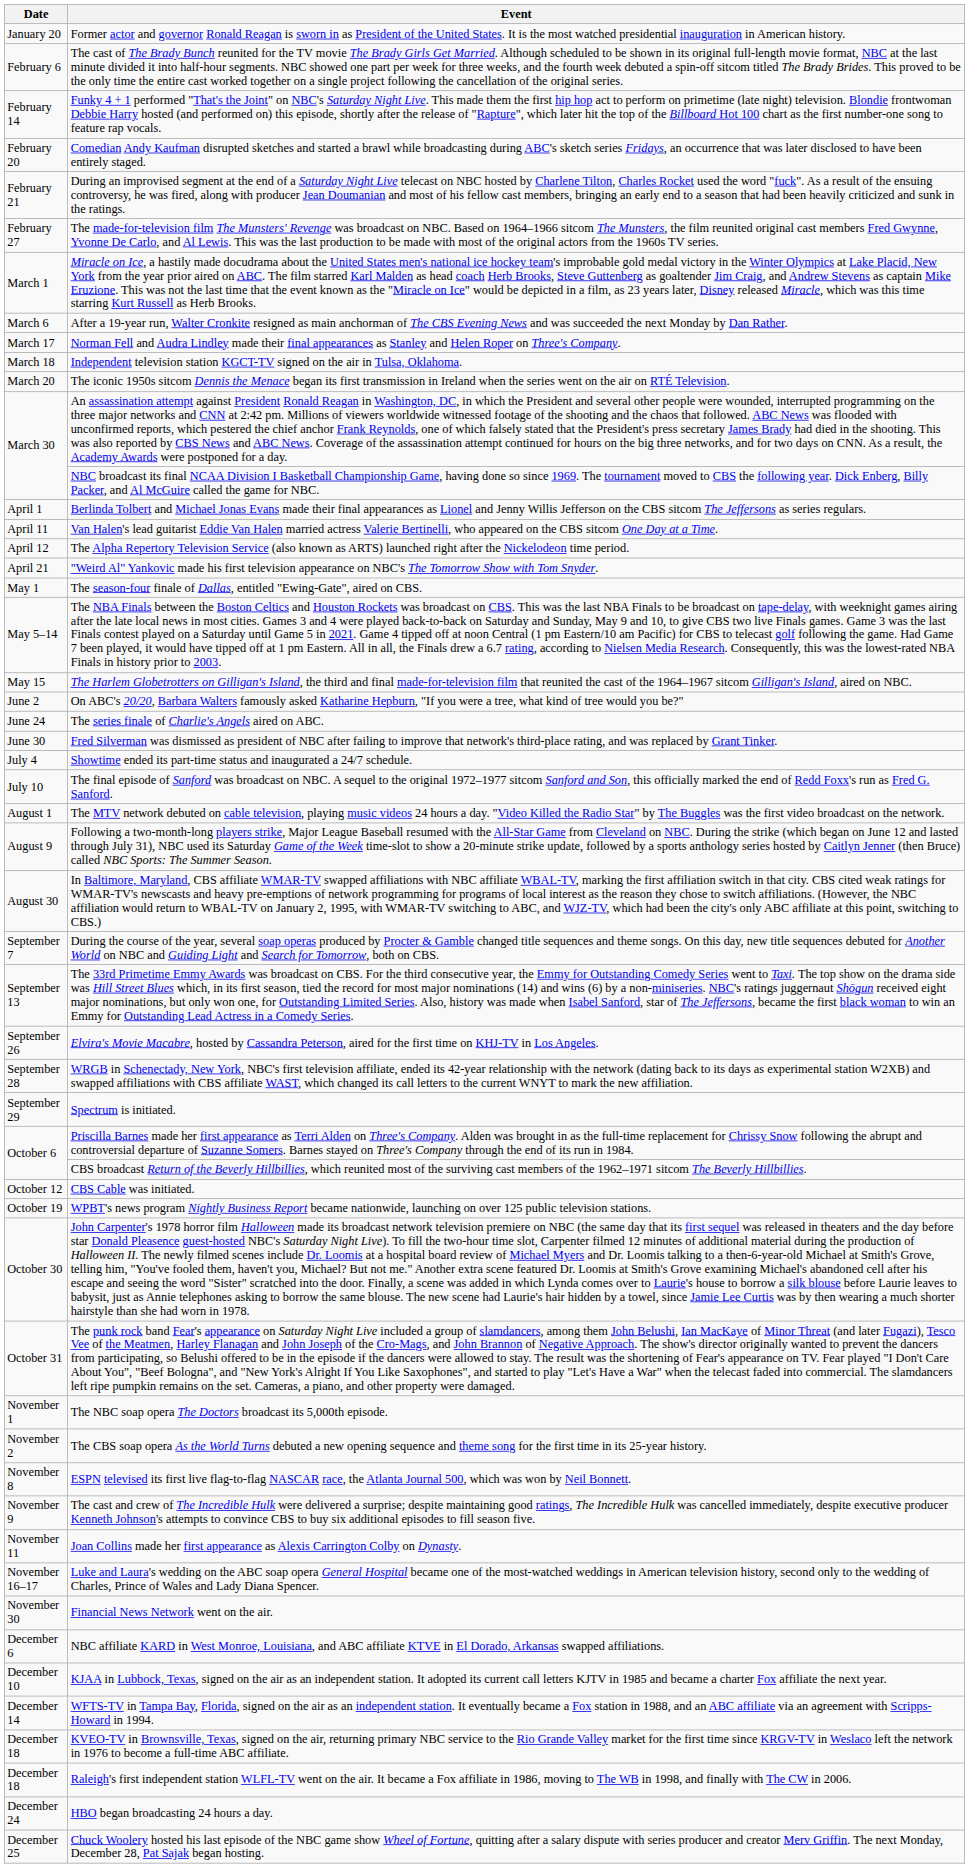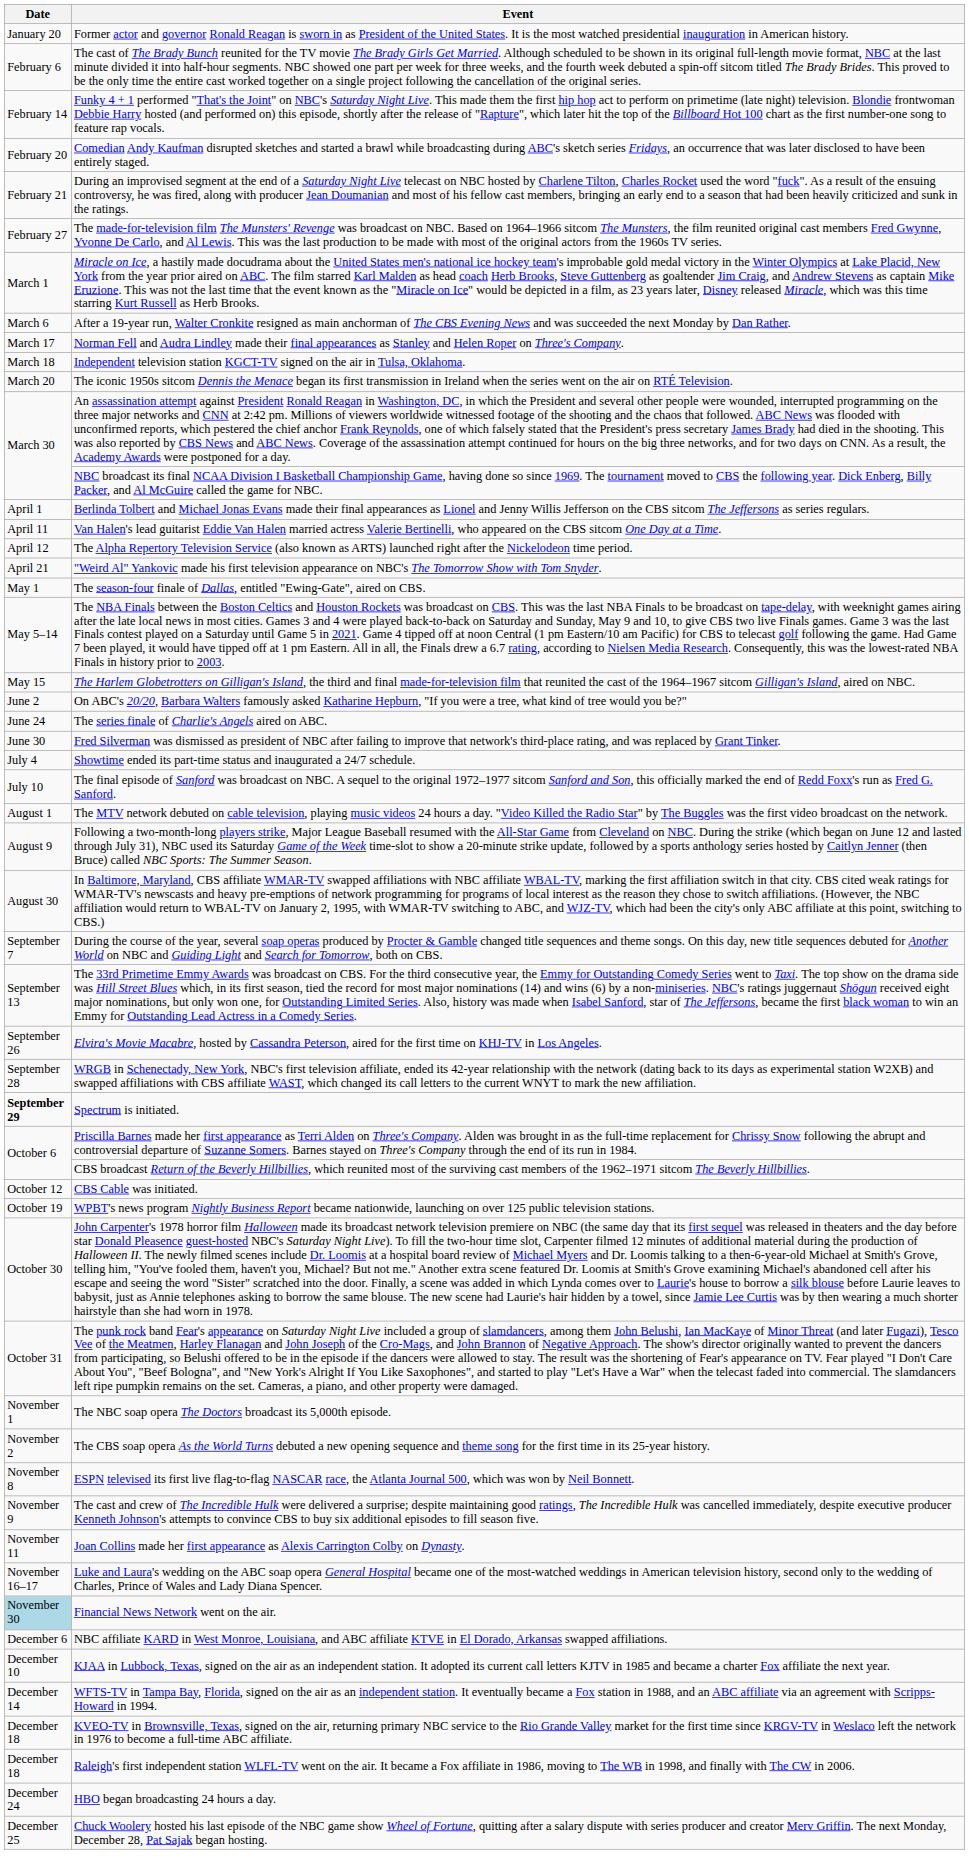(34, 1109) normal -> (36, 1109) bold
(33, 1612) no background -> (33, 1612) lightblue background
